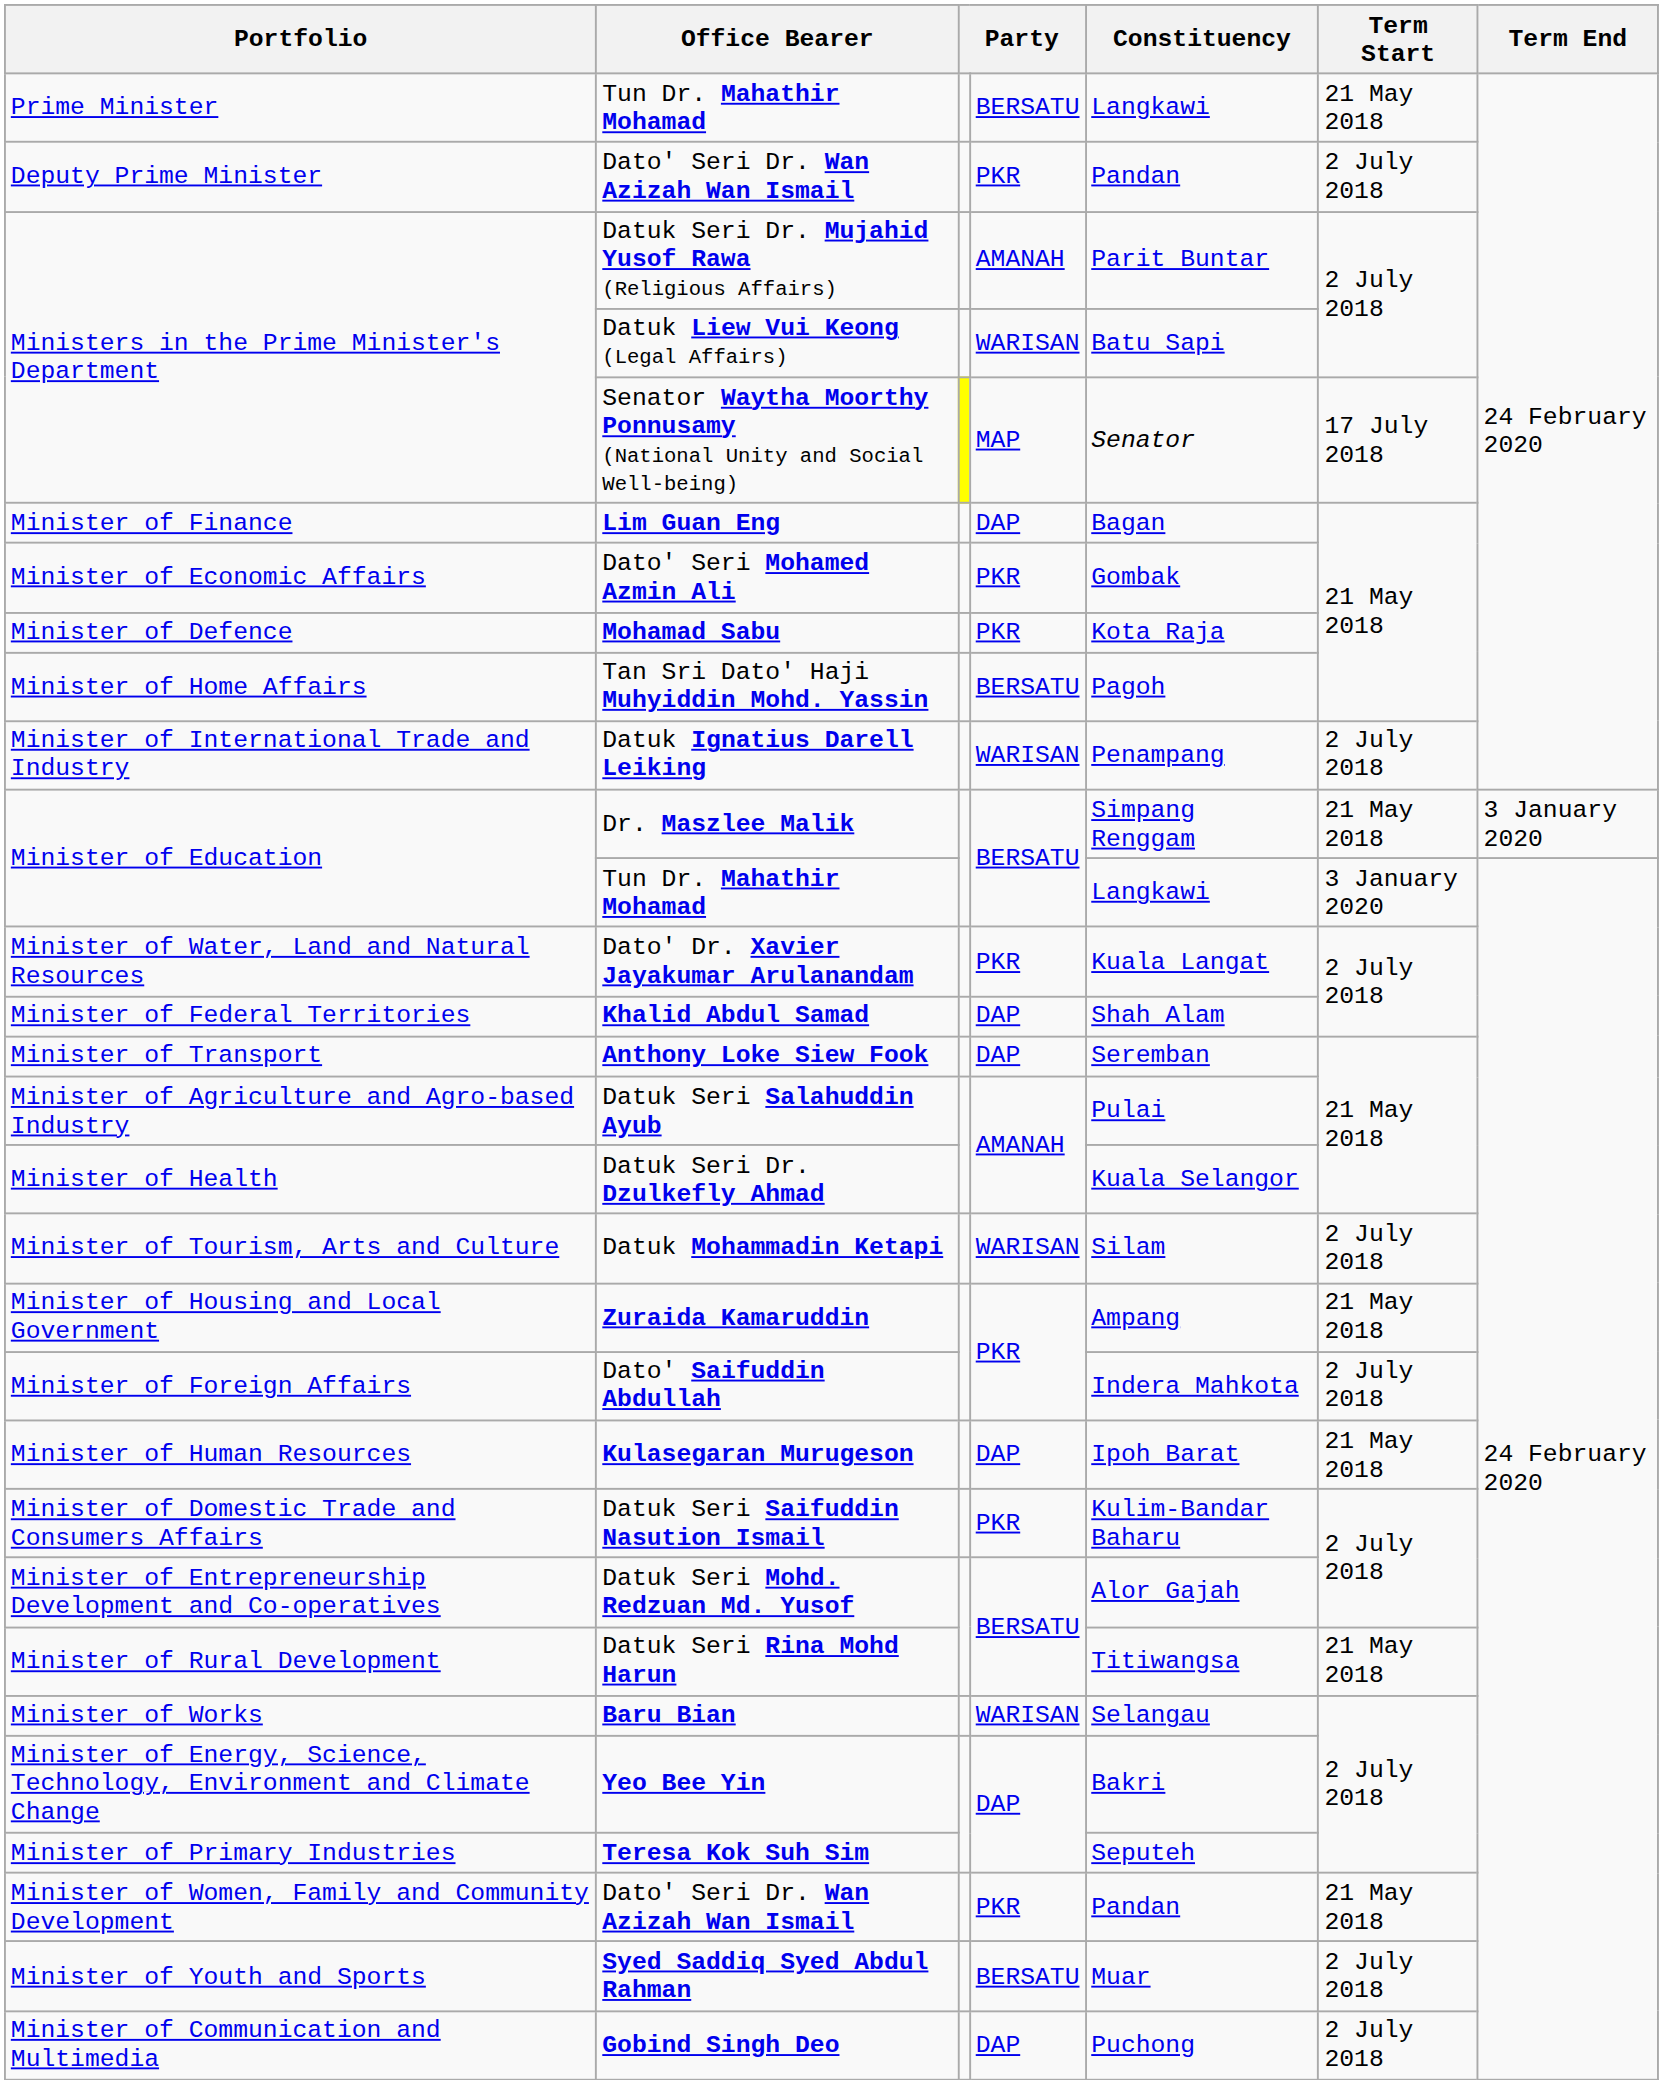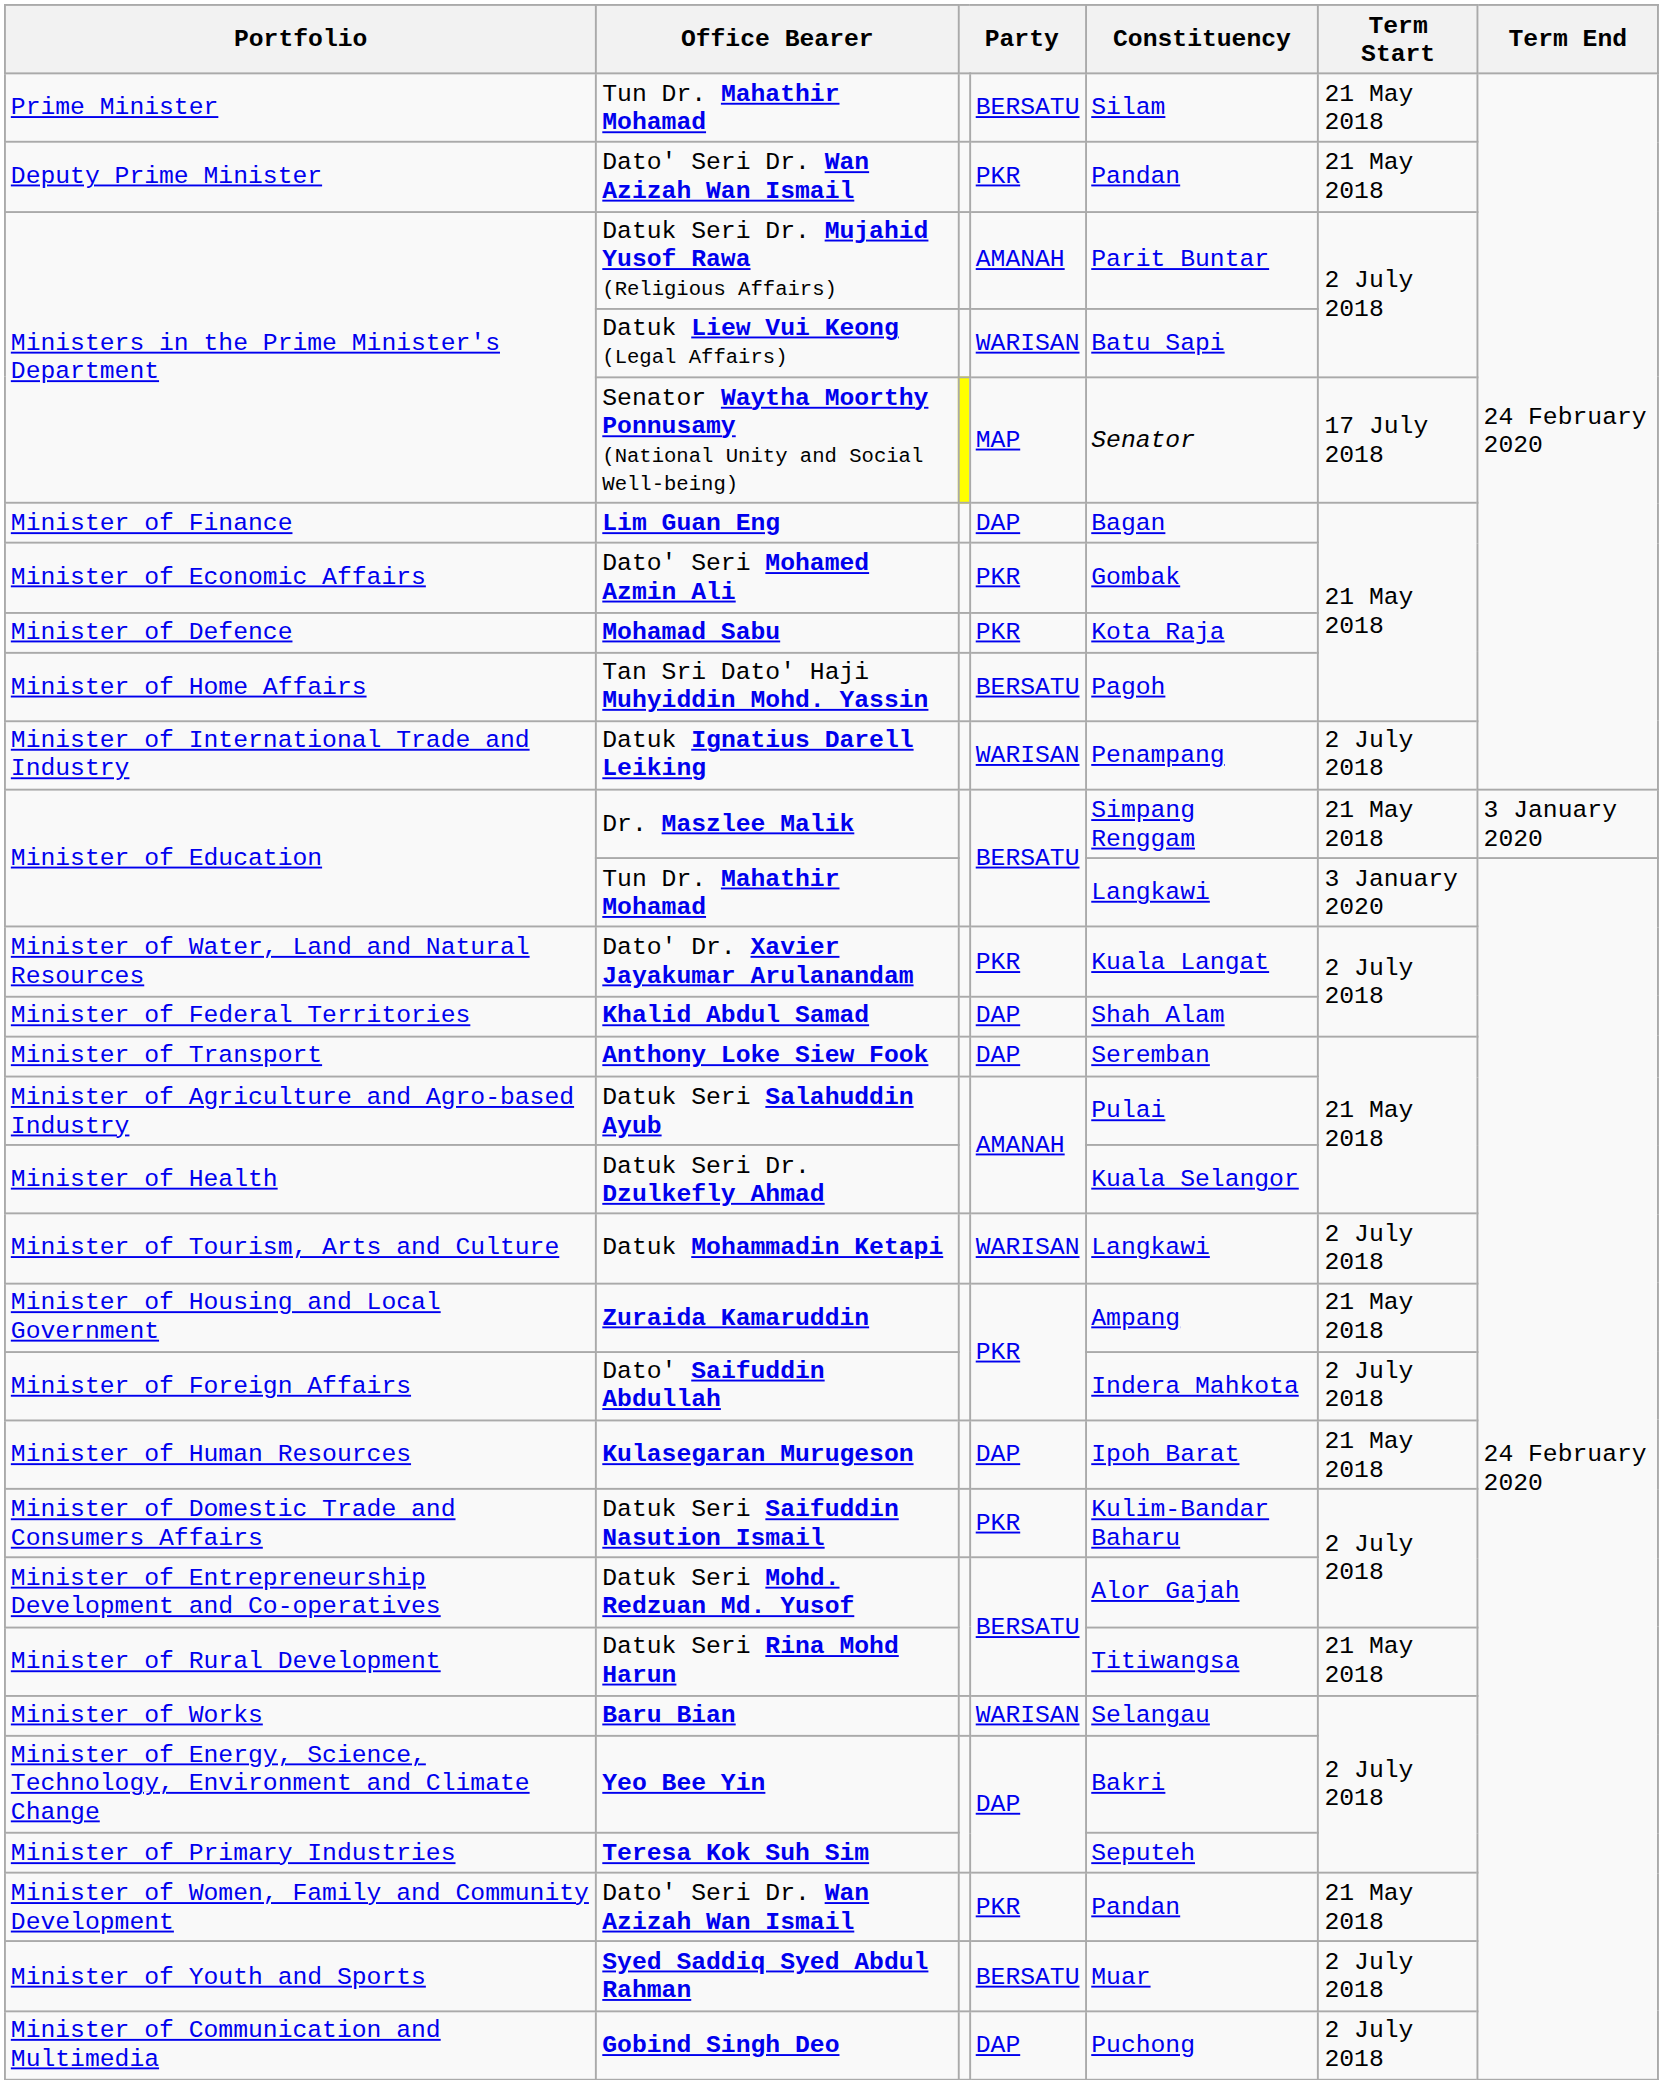(1151, 108) Langkawi -> (1128, 108) Silam
(1369, 177) 2 July 2018 -> (1369, 177) 21 May 2018
(1128, 1248) Silam -> (1151, 1248) Langkawi
